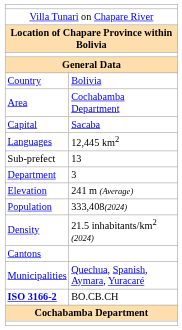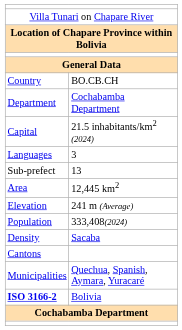(86, 80) Bolivia -> (95, 80) BO.CB.CH
(17, 102) Area -> (32, 102) Department
(86, 124) Sacaba -> (114, 131) 21.5 inhabitants/km2 (2024)
(95, 141) 12,445 km2 -> (74, 154) 3
(32, 175) Department -> (17, 188) Area
(74, 175) 3 -> (95, 188) 12,445 km2
(114, 230) 21.5 inhabitants/km2 (2024) -> (86, 237) Sacaba
(95, 297) BO.CB.CH -> (86, 297) Bolivia
